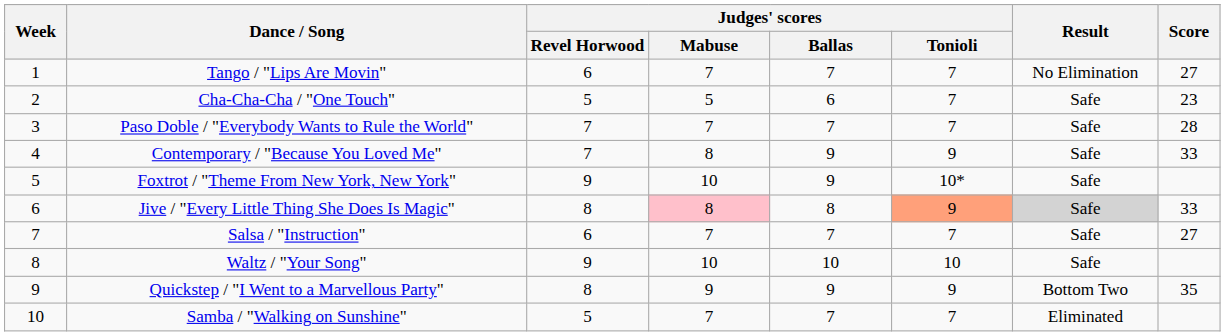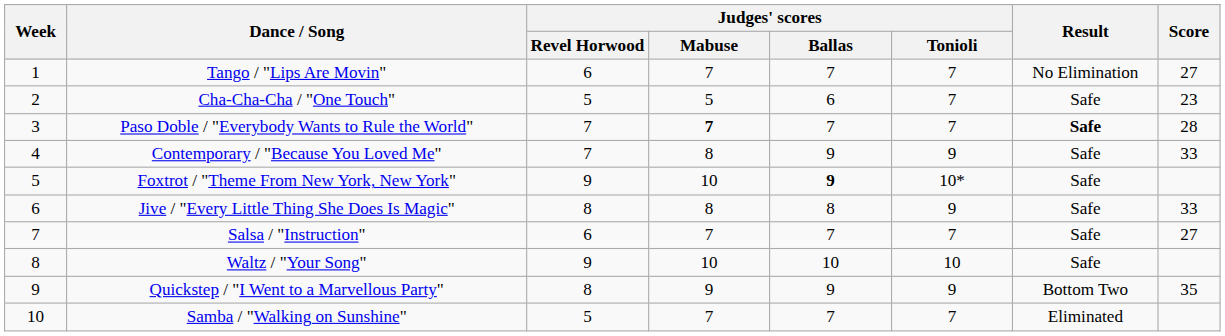(709, 126) normal -> (709, 126) bold
(1085, 126) normal -> (1085, 126) bold
(830, 180) normal -> (830, 180) bold
(709, 208) pink background -> (709, 208) no background
(952, 208) lightsalmon background -> (952, 208) no background
(1085, 208) lightgrey background -> (1085, 208) no background
